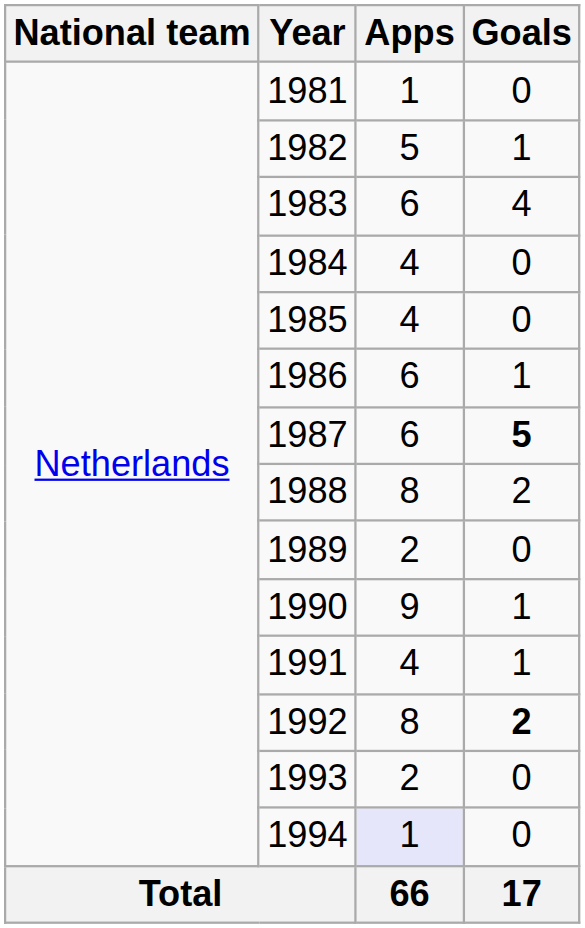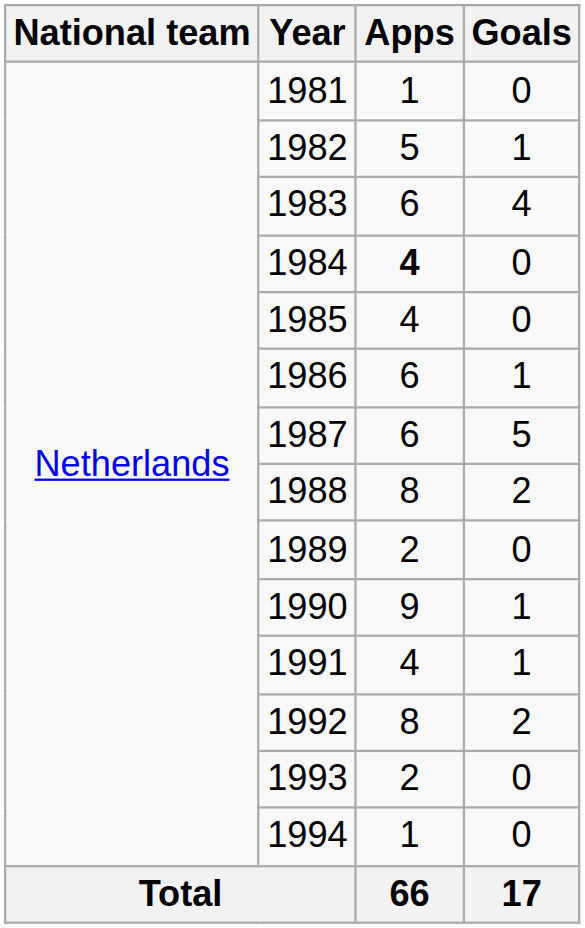(410, 262) normal -> (410, 262) bold
(522, 434) bold -> (522, 434) normal
(522, 721) bold -> (522, 721) normal
(410, 836) lavender background -> (410, 836) no background
